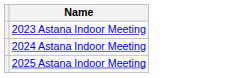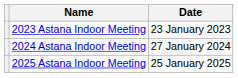+ column: (191, 13)
